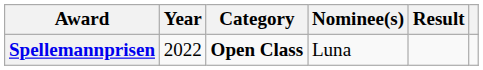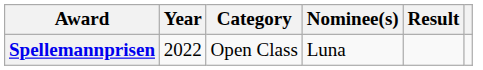(257, 49) bold -> (254, 49) normal
